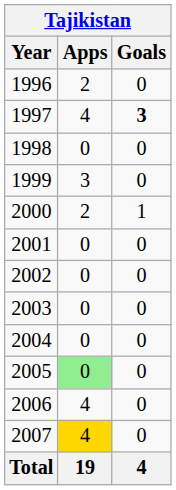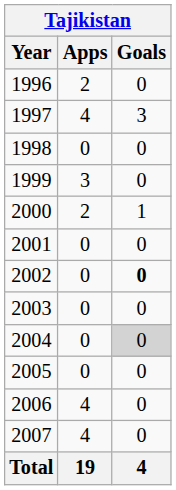(141, 116) bold -> (141, 116) normal
(141, 276) normal -> (141, 276) bold
(141, 340) no background -> (141, 340) lightgrey background
(85, 372) lightgreen background -> (85, 372) no background
(85, 436) gold background -> (85, 436) no background
